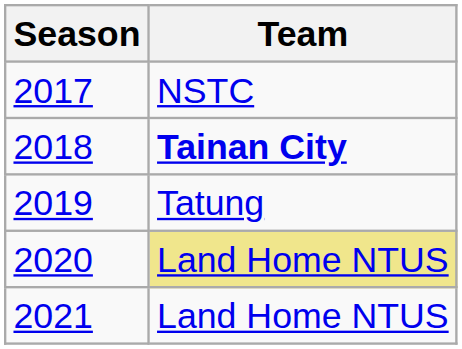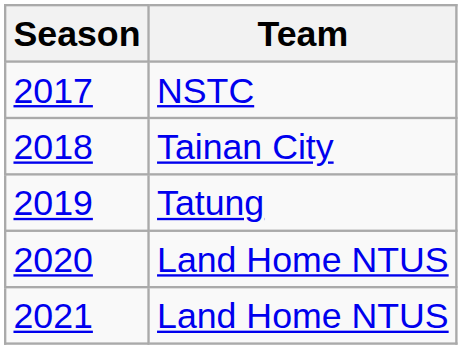(252, 147) bold -> (245, 147) normal
(303, 260) khaki background -> (303, 260) no background
